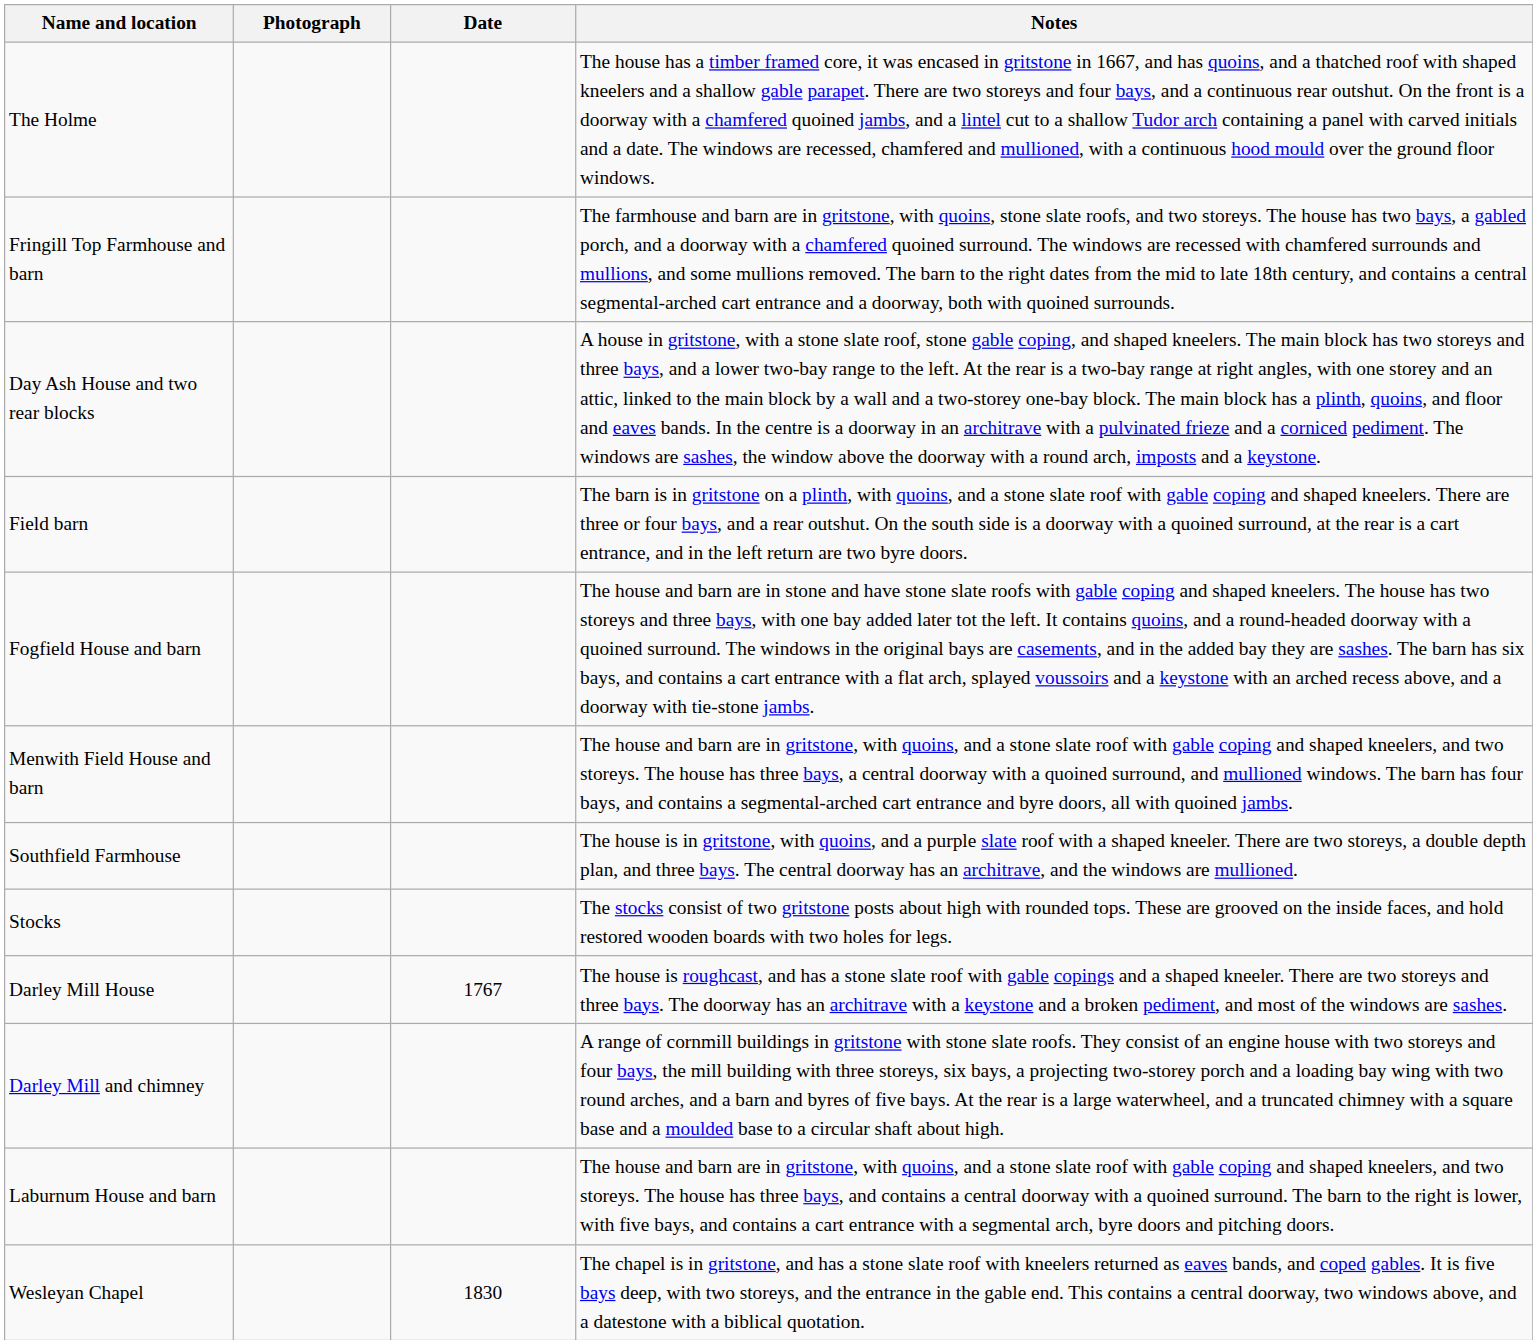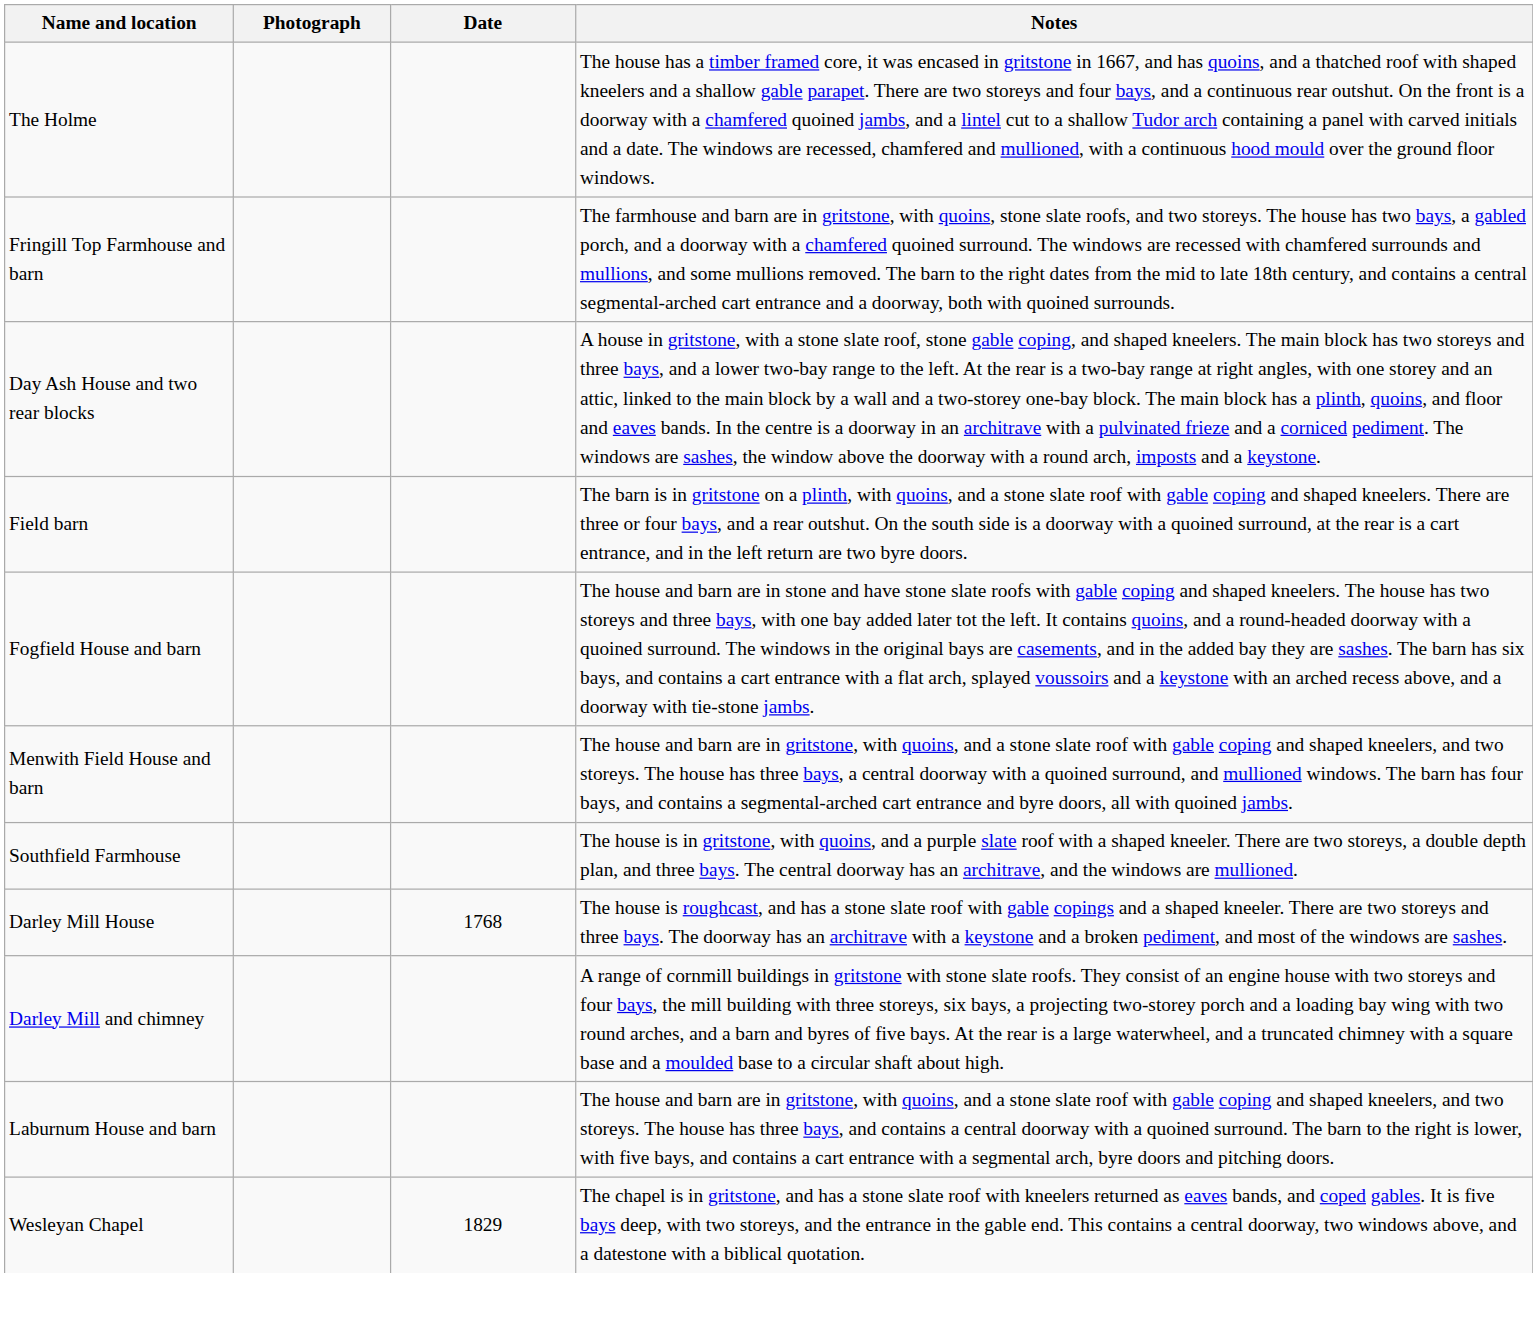- row: (35, 922)
(483, 989) 1767 -> (483, 922) 1768
(483, 1292) 1830 -> (483, 1225) 1829
